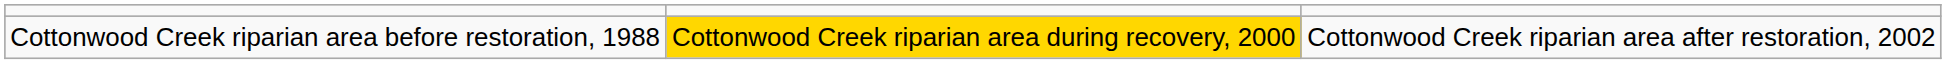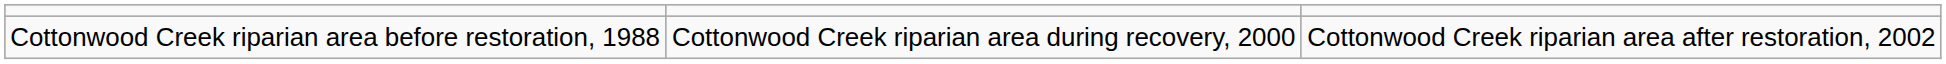(984, 37) gold background -> (984, 37) no background
